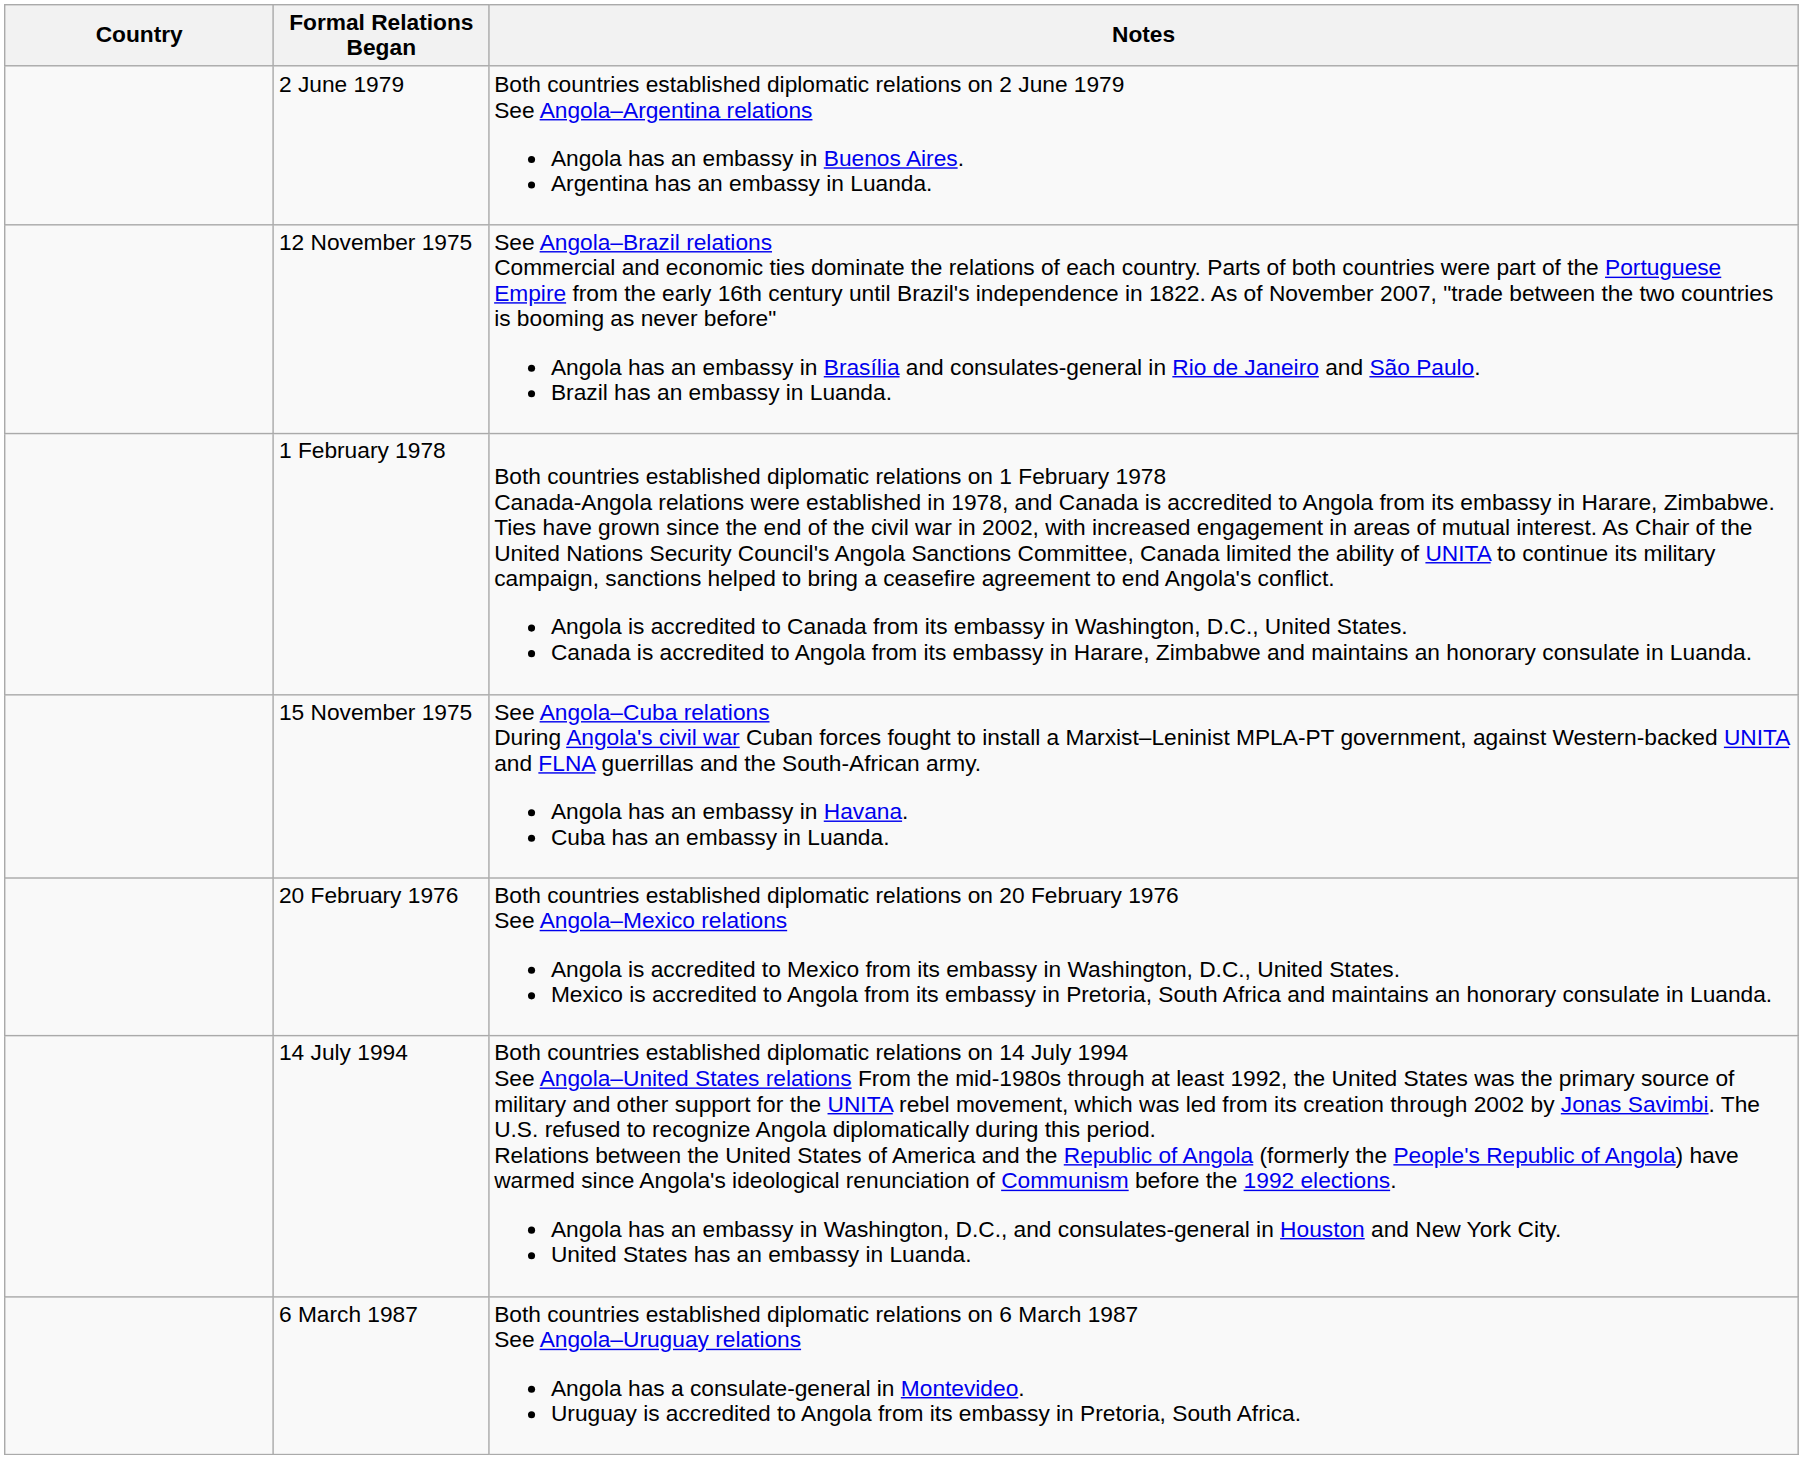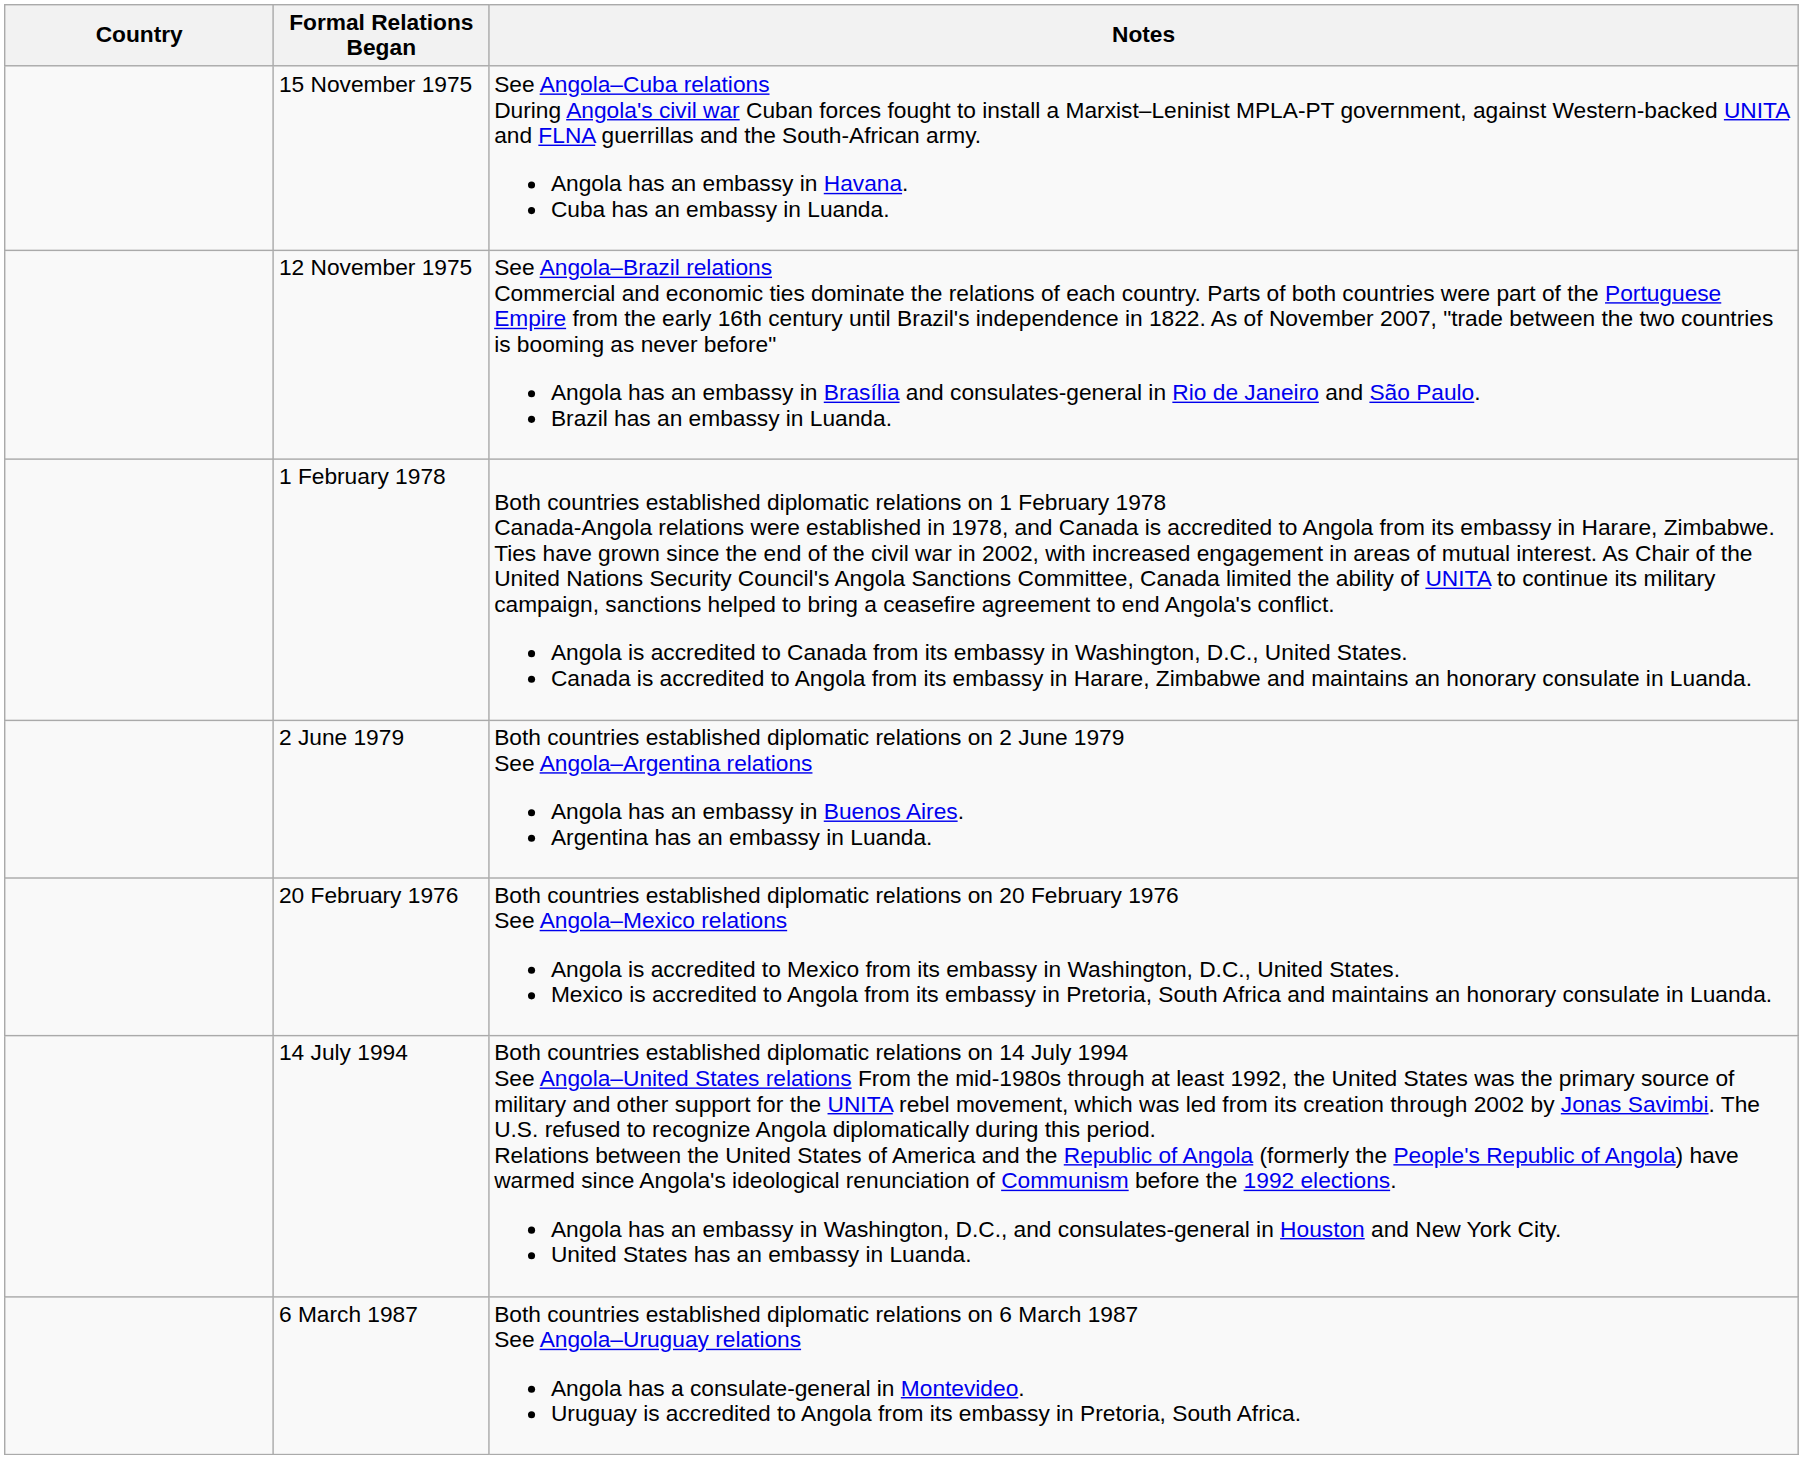rows swapped: (341, 84) <-> (376, 711)
